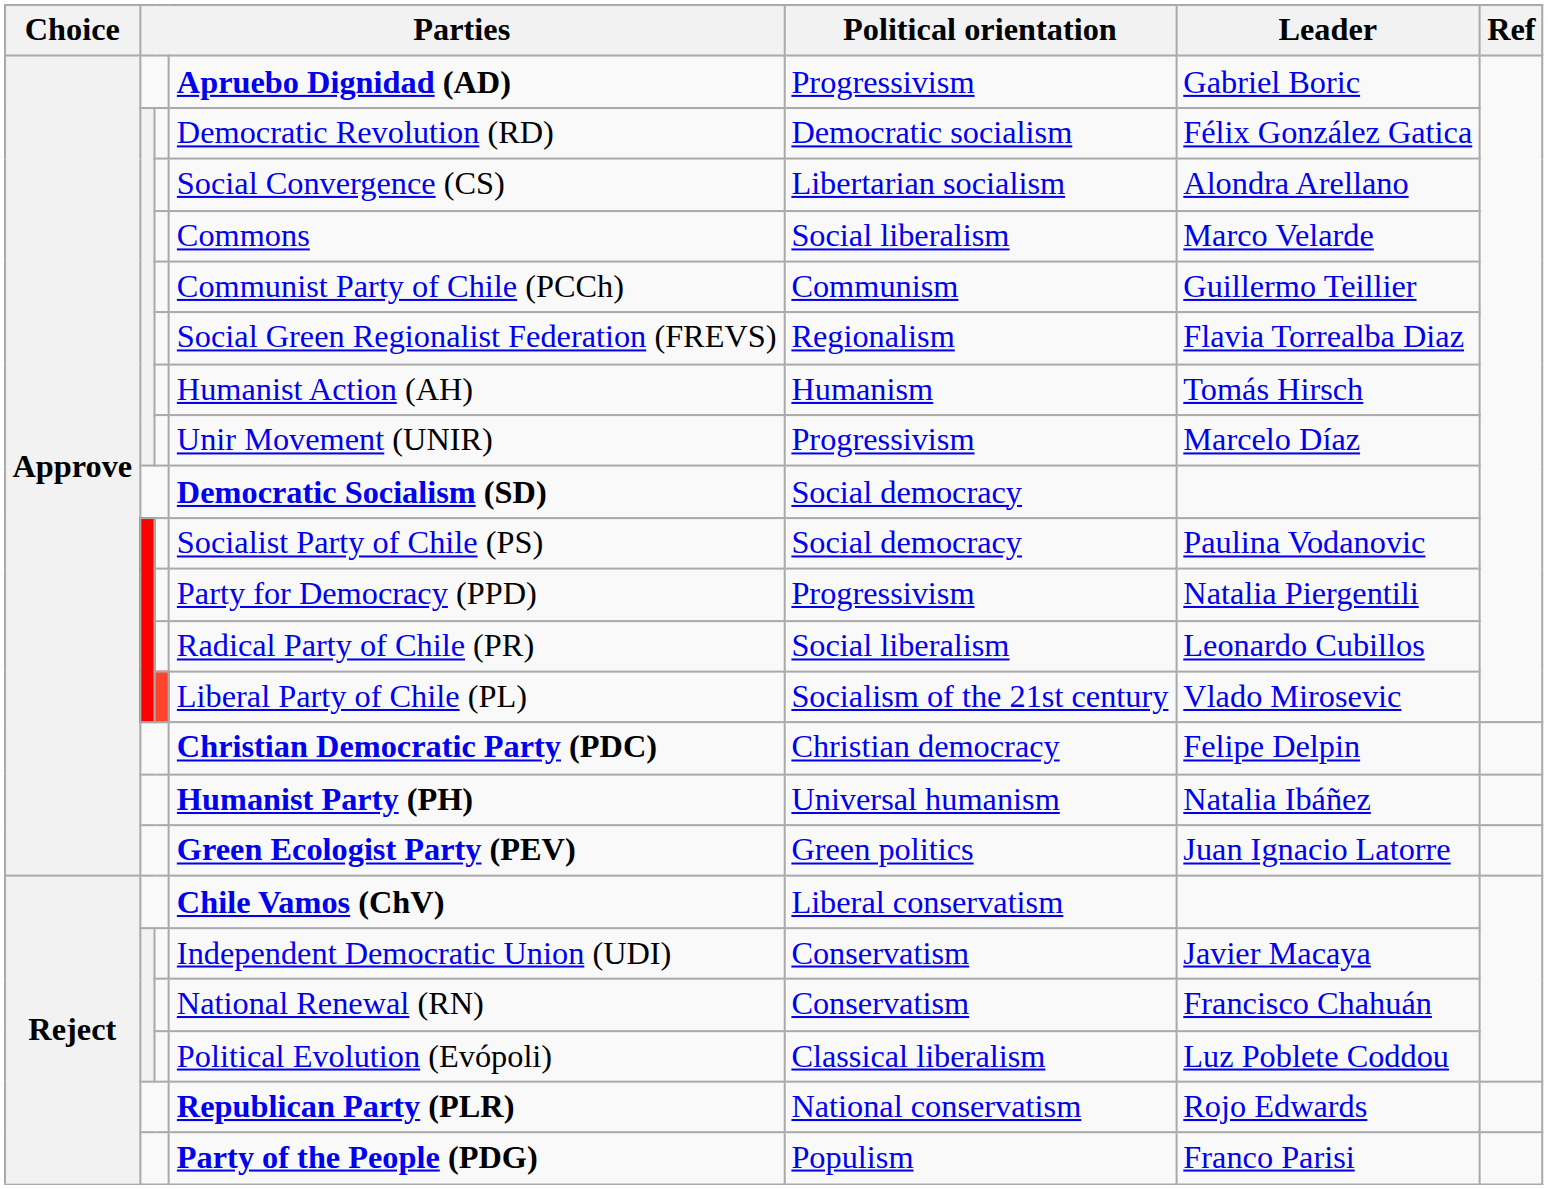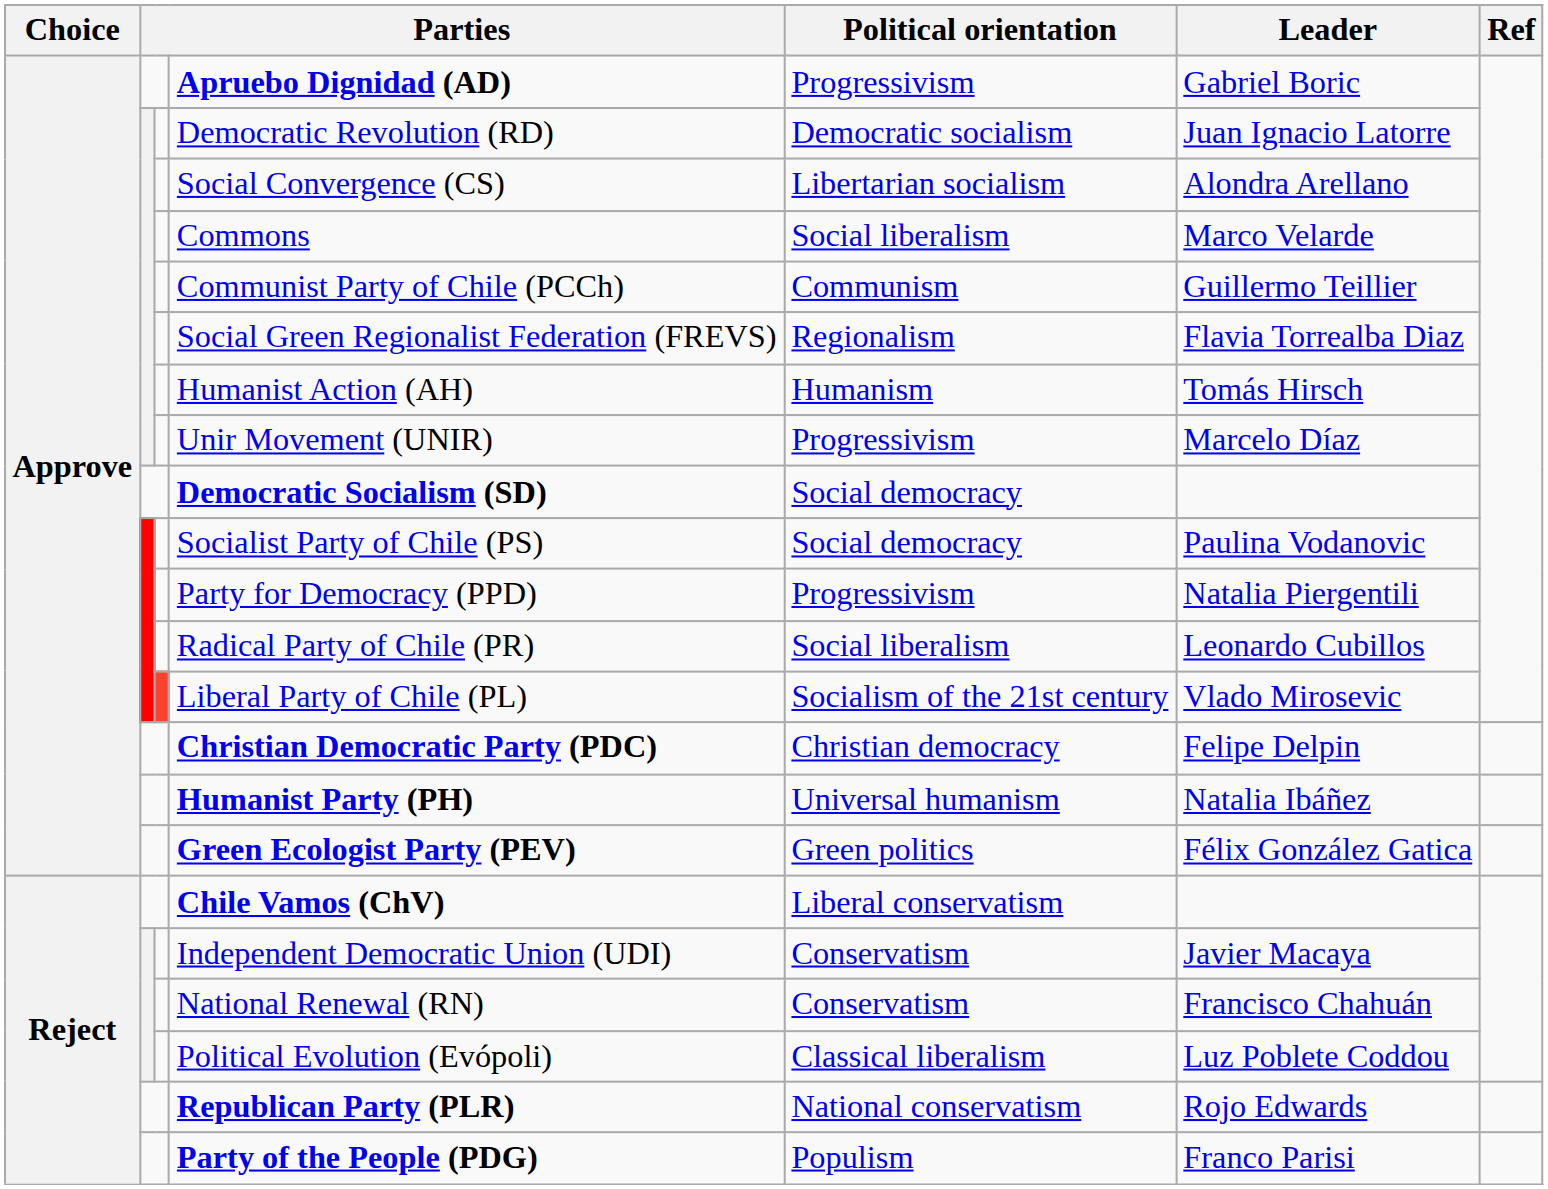(1328, 132) Félix González Gatica -> (1317, 132) Juan Ignacio Latorre
(1317, 850) Juan Ignacio Latorre -> (1328, 850) Félix González Gatica
